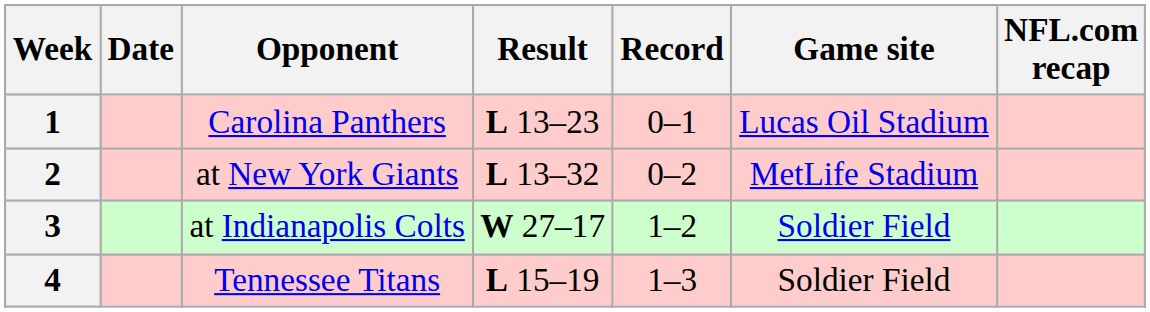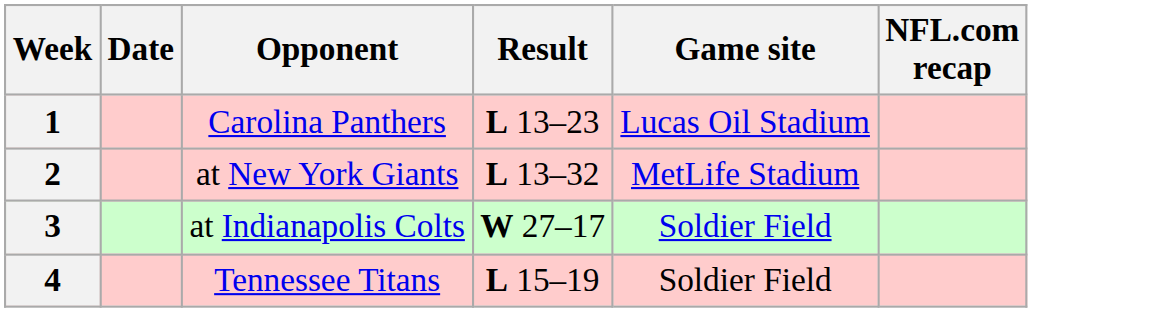- column: (672, 49)
